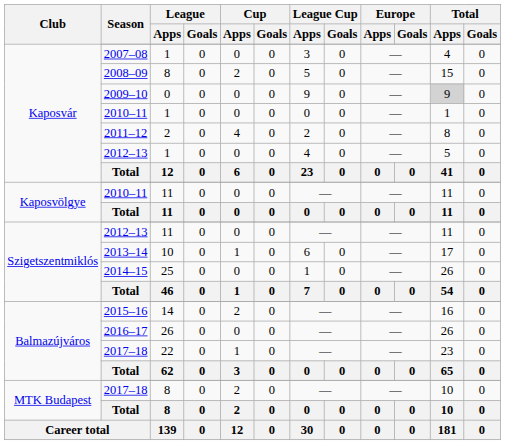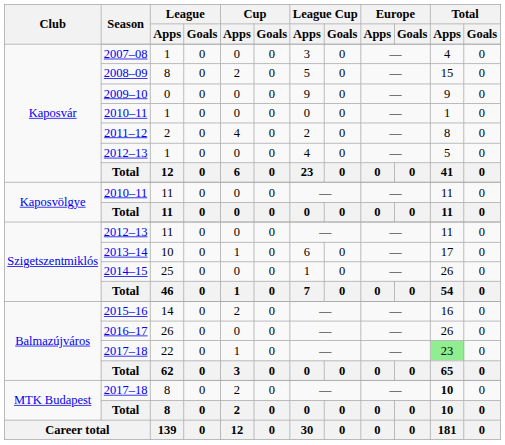(447, 93) lightgrey background -> (447, 93) no background
(447, 350) no background -> (447, 350) lightgreen background
(447, 390) normal -> (447, 390) bold
